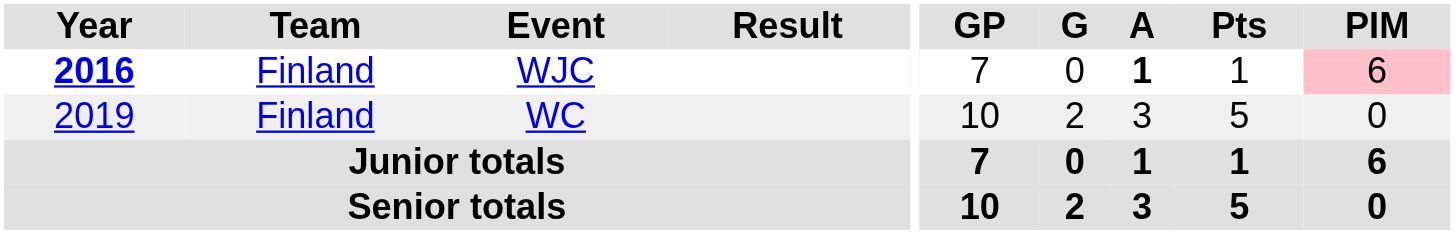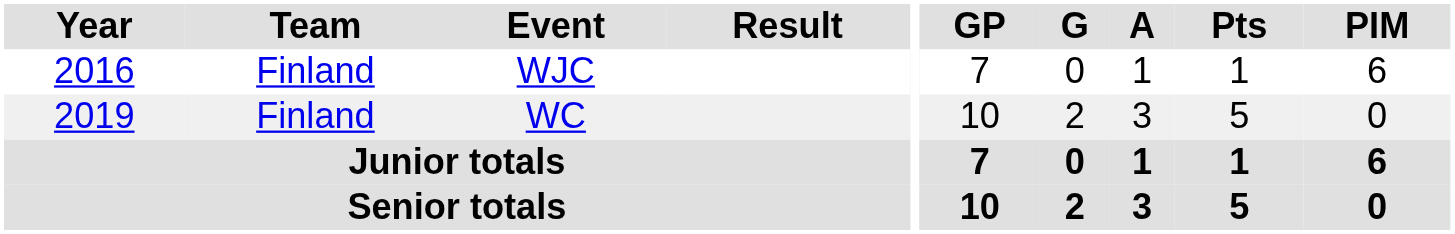(94, 71) bold -> (94, 71) normal
(1142, 71) bold -> (1142, 71) normal
(1377, 71) pink background -> (1377, 71) no background
